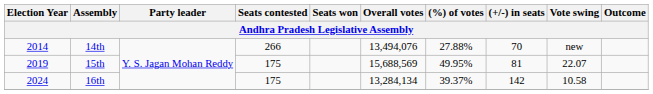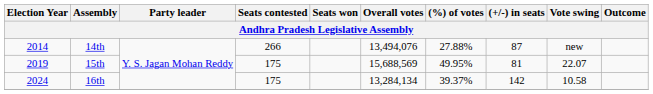(517, 47) 70 -> (517, 47) 87
